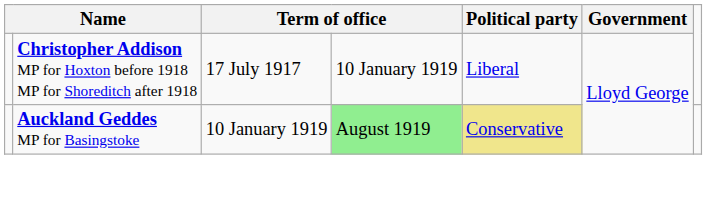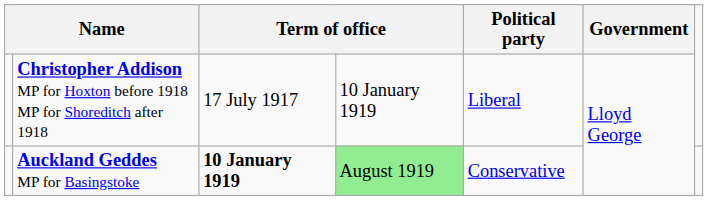(267, 129) normal -> (247, 170) bold
(514, 129) khaki background -> (516, 170) no background
